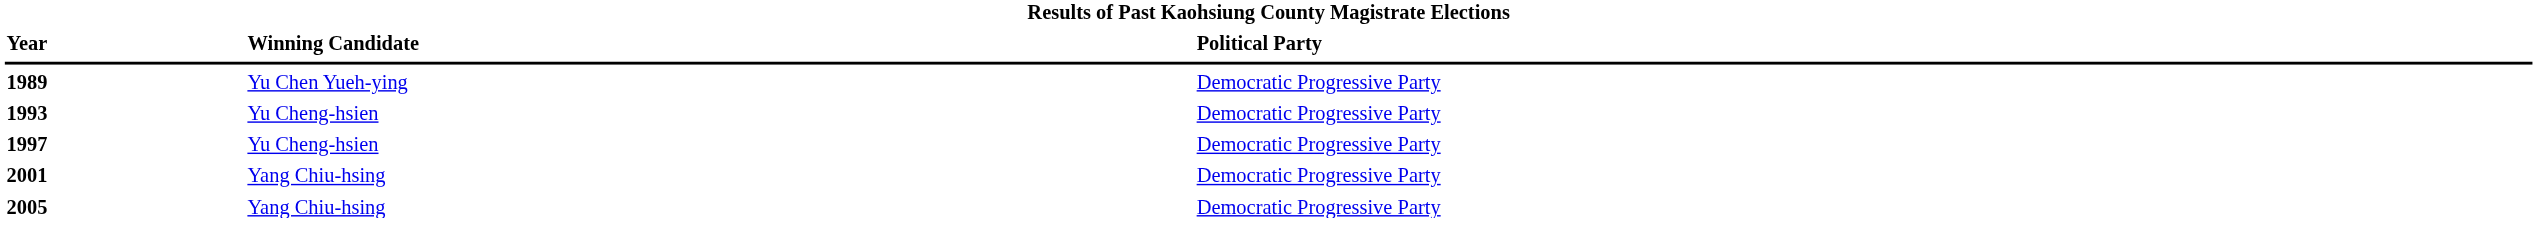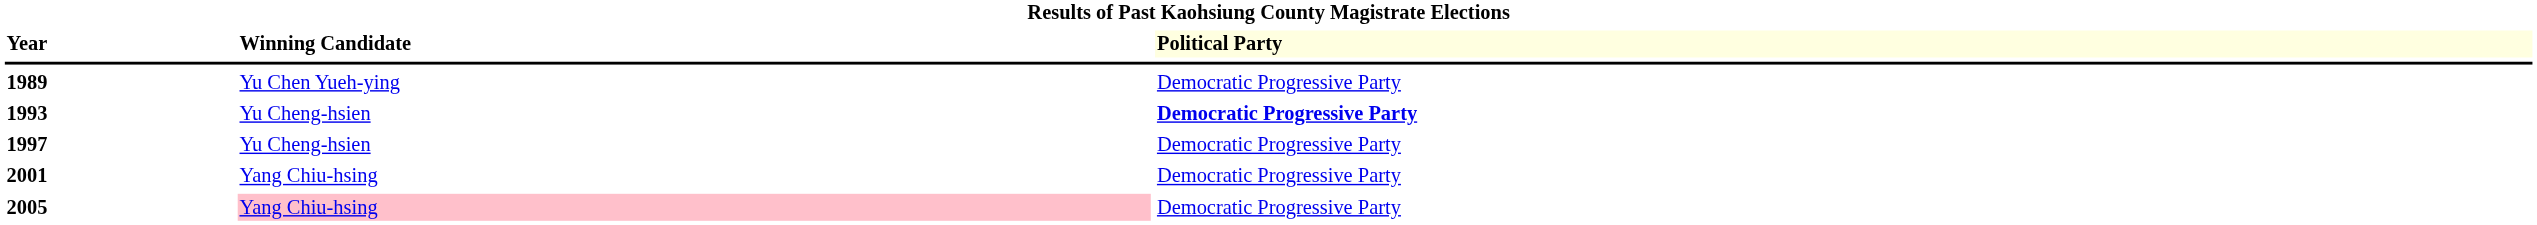(1259, 44) no background -> (1220, 44) lightyellow background
(1319, 113) normal -> (1287, 113) bold
(316, 207) no background -> (309, 207) pink background
